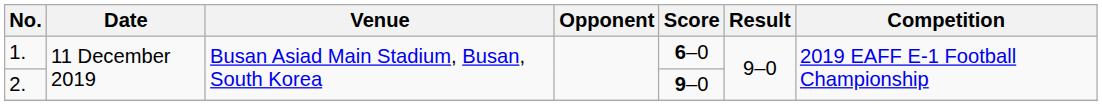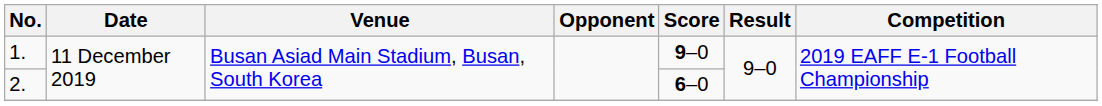(692, 52) 6–0 -> (692, 52) 9–0
(692, 84) 9–0 -> (692, 84) 6–0
